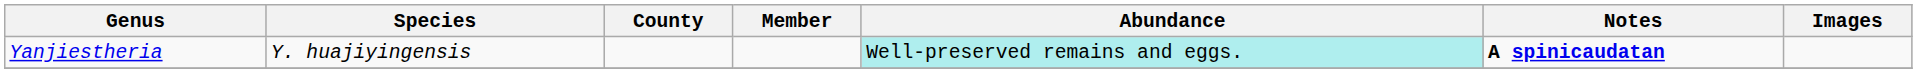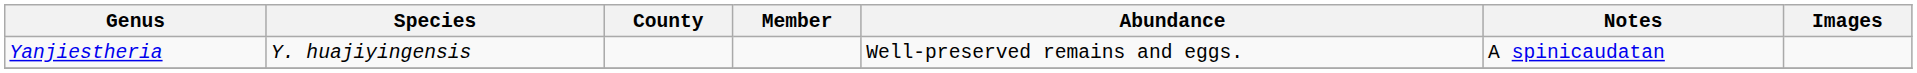(1055, 53) paleturquoise background -> (1055, 53) no background
(1576, 53) bold -> (1576, 53) normal
